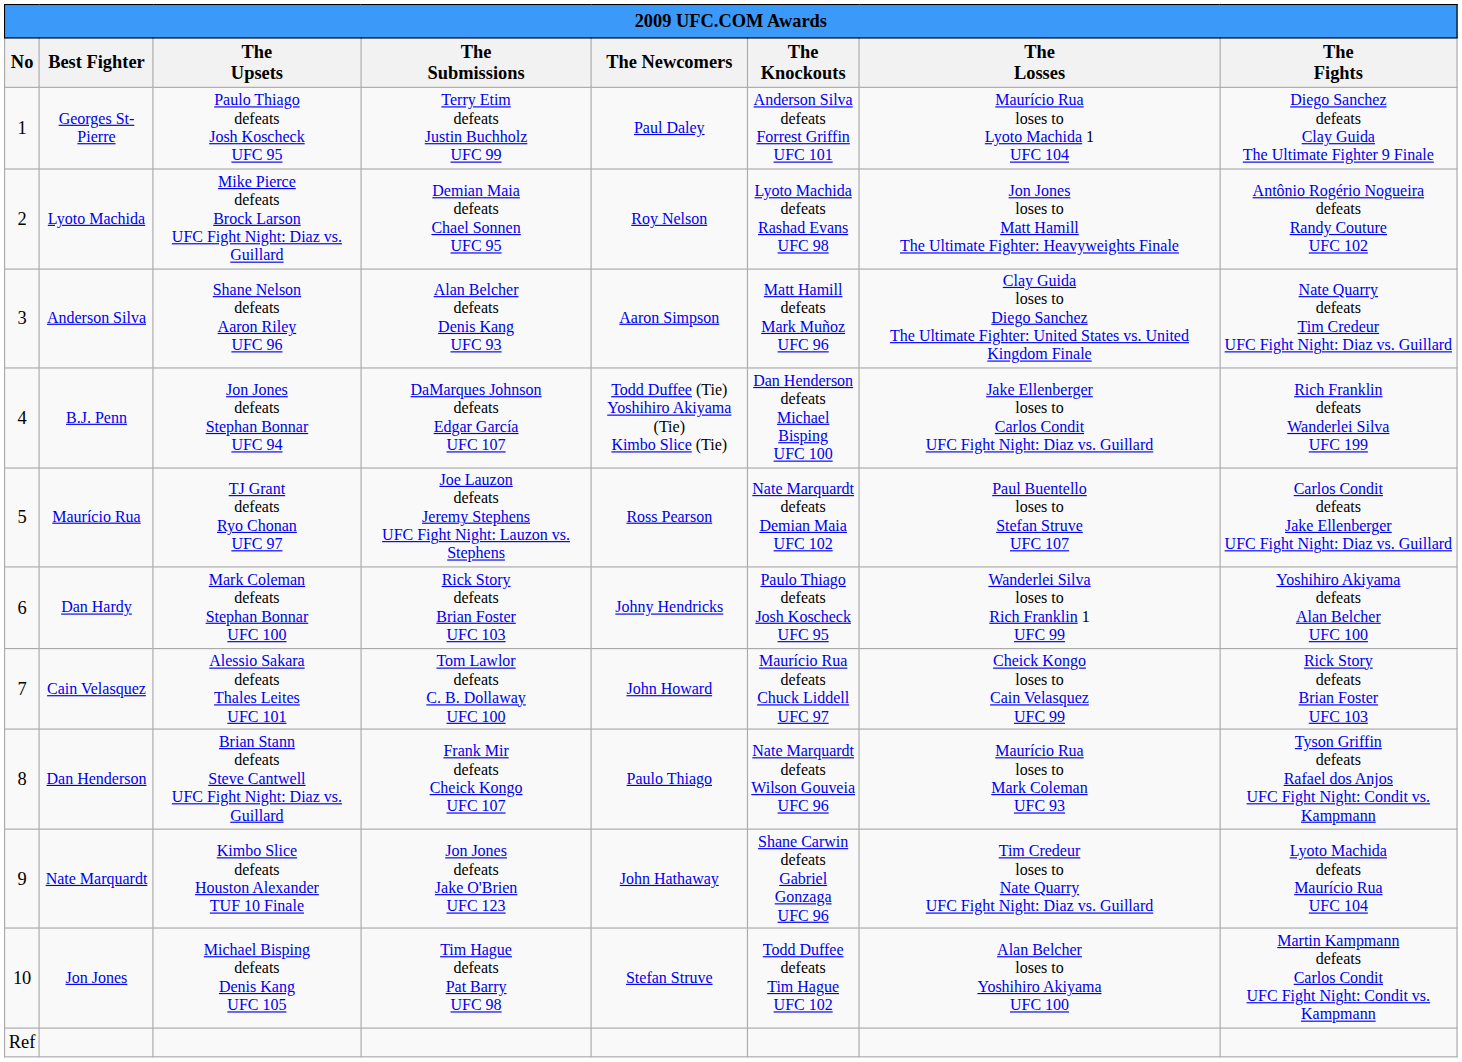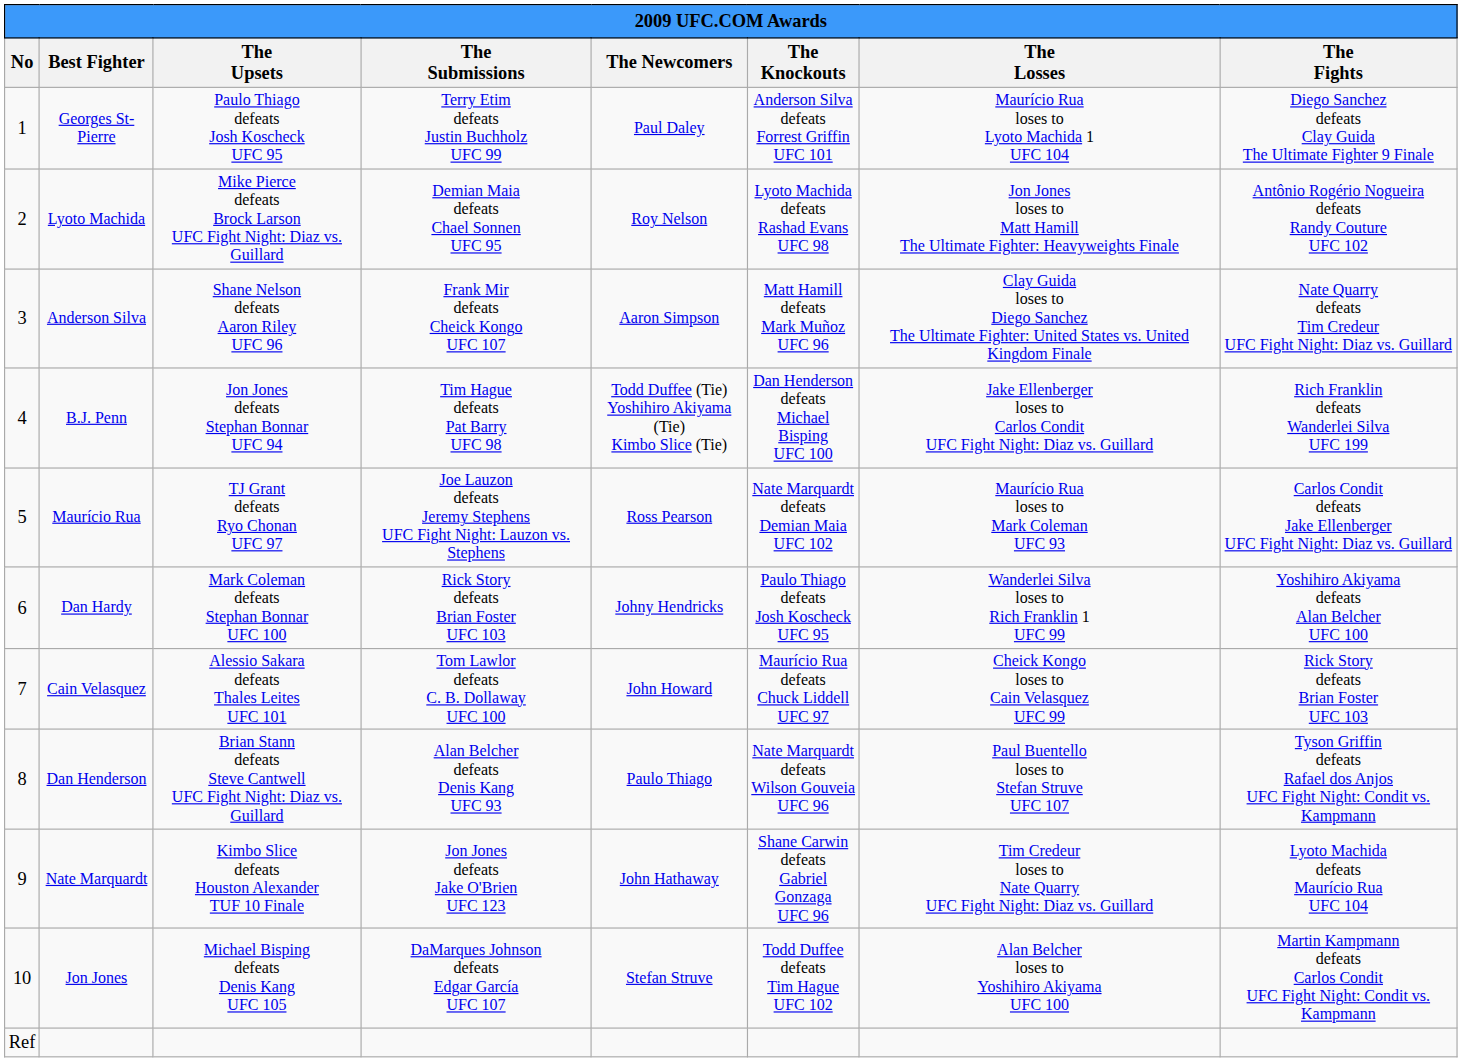(476, 318) Alan Belcher defeats Denis Kang UFC 93 -> (476, 318) Frank Mir defeats Cheick Kongo UFC 107
(476, 417) DaMarques Johnson defeats Edgar García UFC 107 -> (476, 417) Tim Hague defeats Pat Barry UFC 98
(1039, 517) Paul Buentello loses to Stefan Struve UFC 107 -> (1039, 517) Maurício Rua loses to Mark Coleman UFC 93
(476, 779) Frank Mir defeats Cheick Kongo UFC 107 -> (476, 779) Alan Belcher defeats Denis Kang UFC 93
(1039, 779) Maurício Rua loses to Mark Coleman UFC 93 -> (1039, 779) Paul Buentello loses to Stefan Struve UFC 107
(476, 978) Tim Hague defeats Pat Barry UFC 98 -> (476, 978) DaMarques Johnson defeats Edgar García UFC 107
